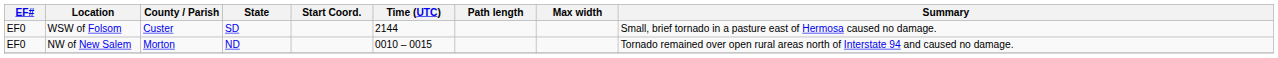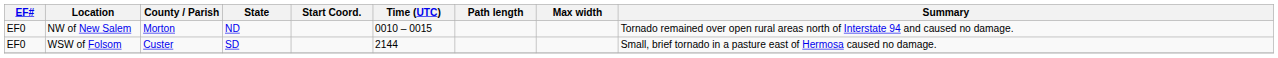rows swapped: (85, 28) <-> (89, 45)
